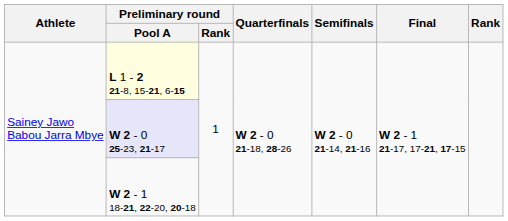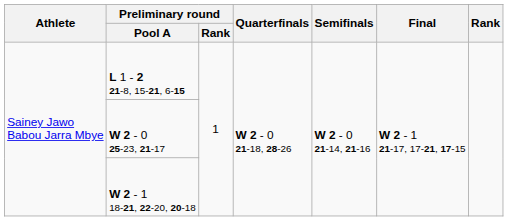(147, 84) lightyellow background -> (147, 84) no background
(137, 142) lavender background -> (137, 142) no background
